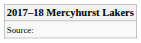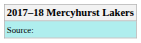(20, 30) no background -> (20, 30) paleturquoise background
